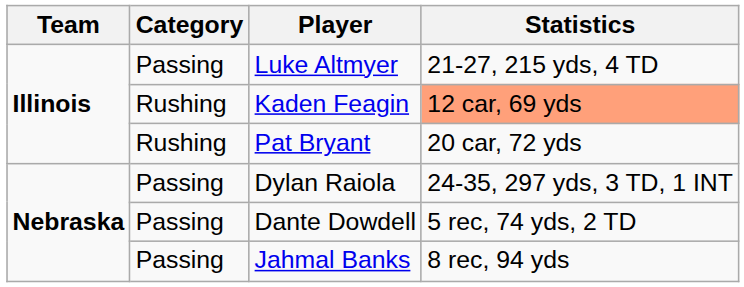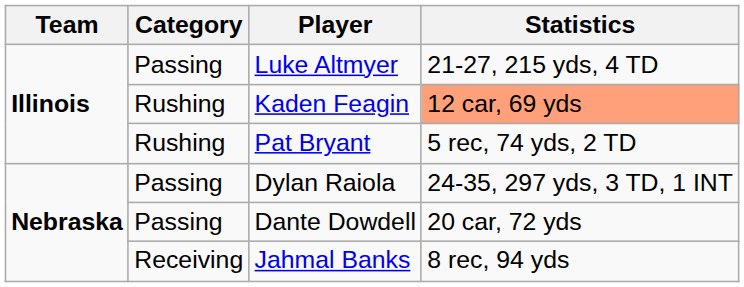(505, 142) 20 car, 72 yds -> (532, 142) 5 rec, 74 yds, 2 TD
(532, 221) 5 rec, 74 yds, 2 TD -> (505, 221) 20 car, 72 yds
(180, 260) Passing -> (189, 260) Receiving
